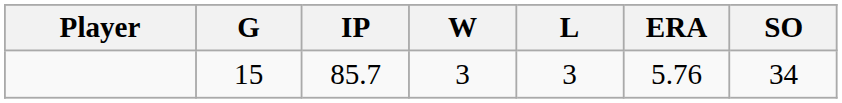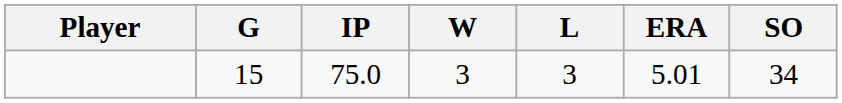(356, 73) 85.7 -> (356, 73) 75.0
(677, 73) 5.76 -> (677, 73) 5.01
